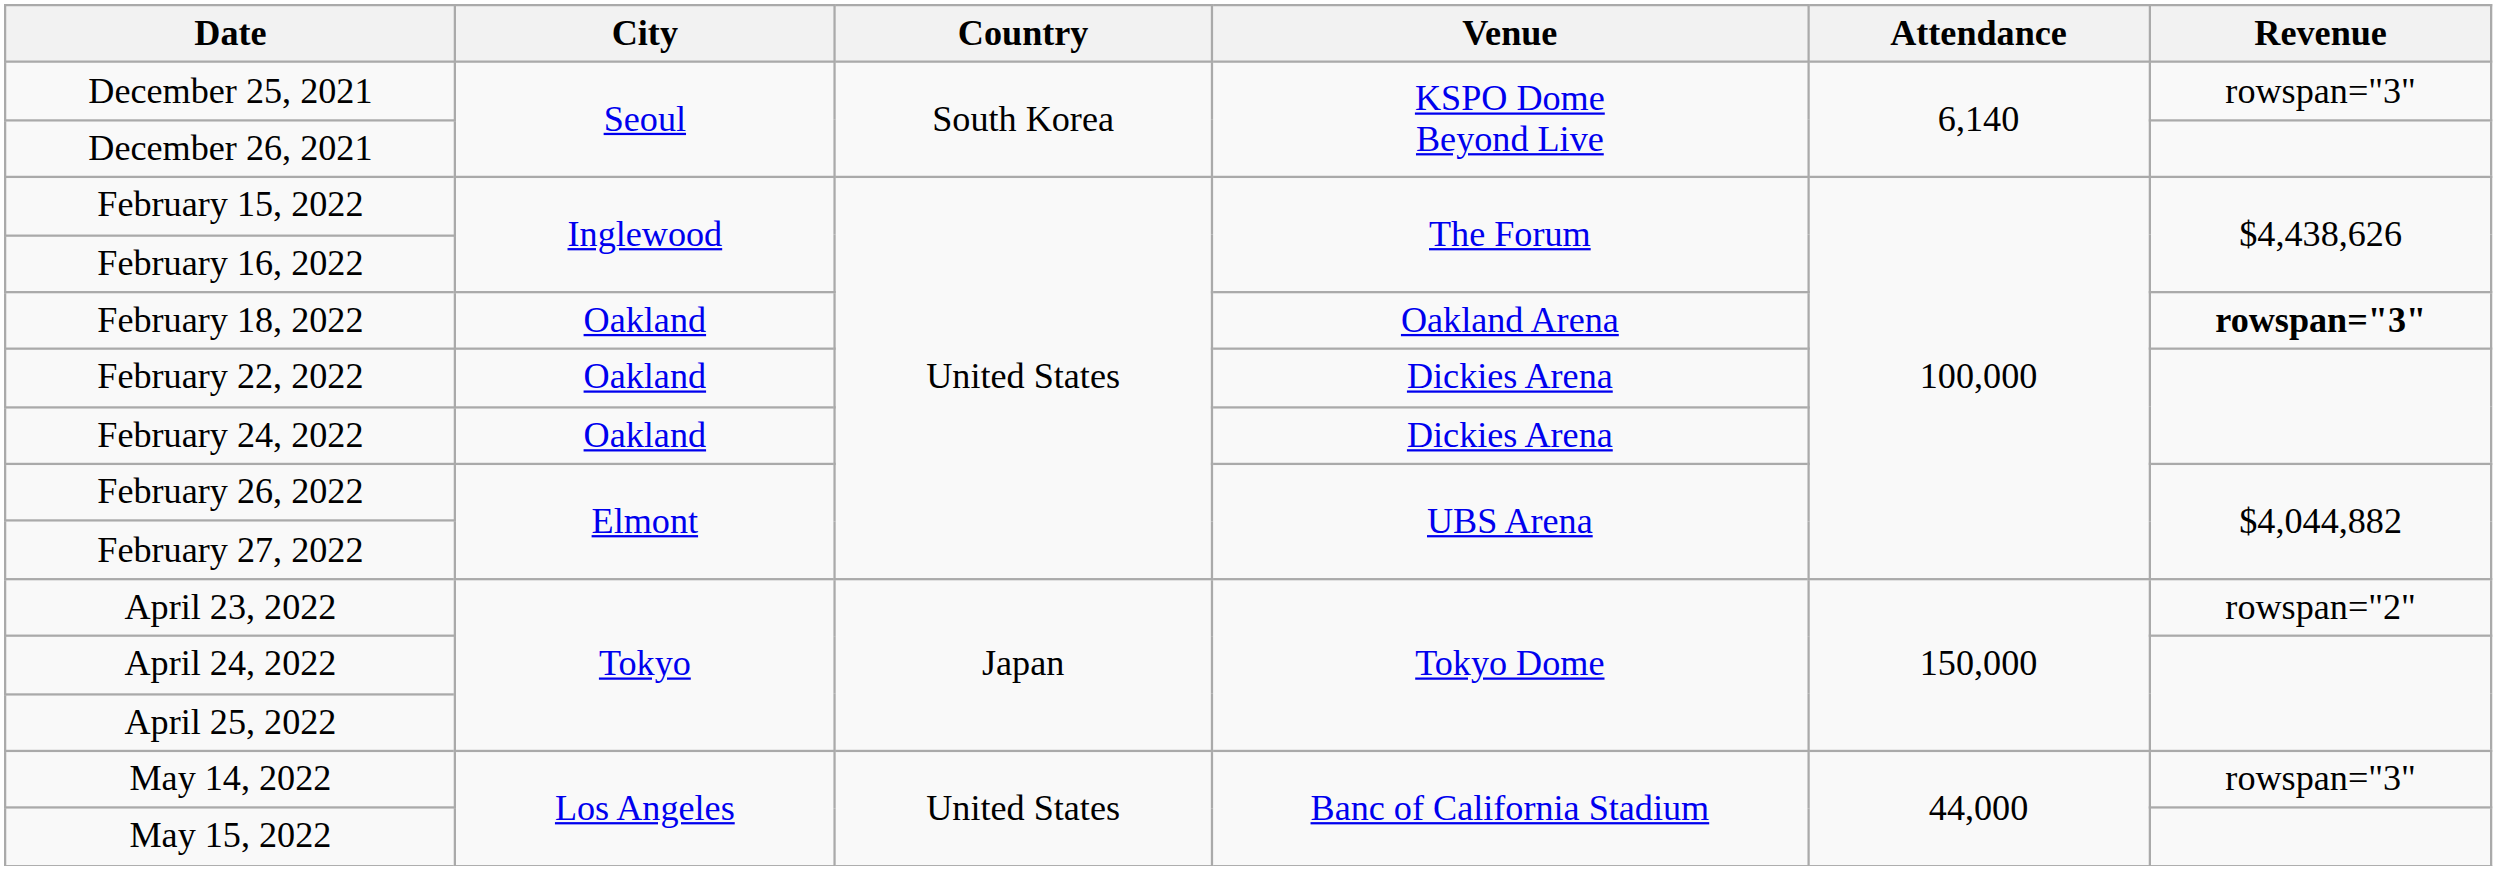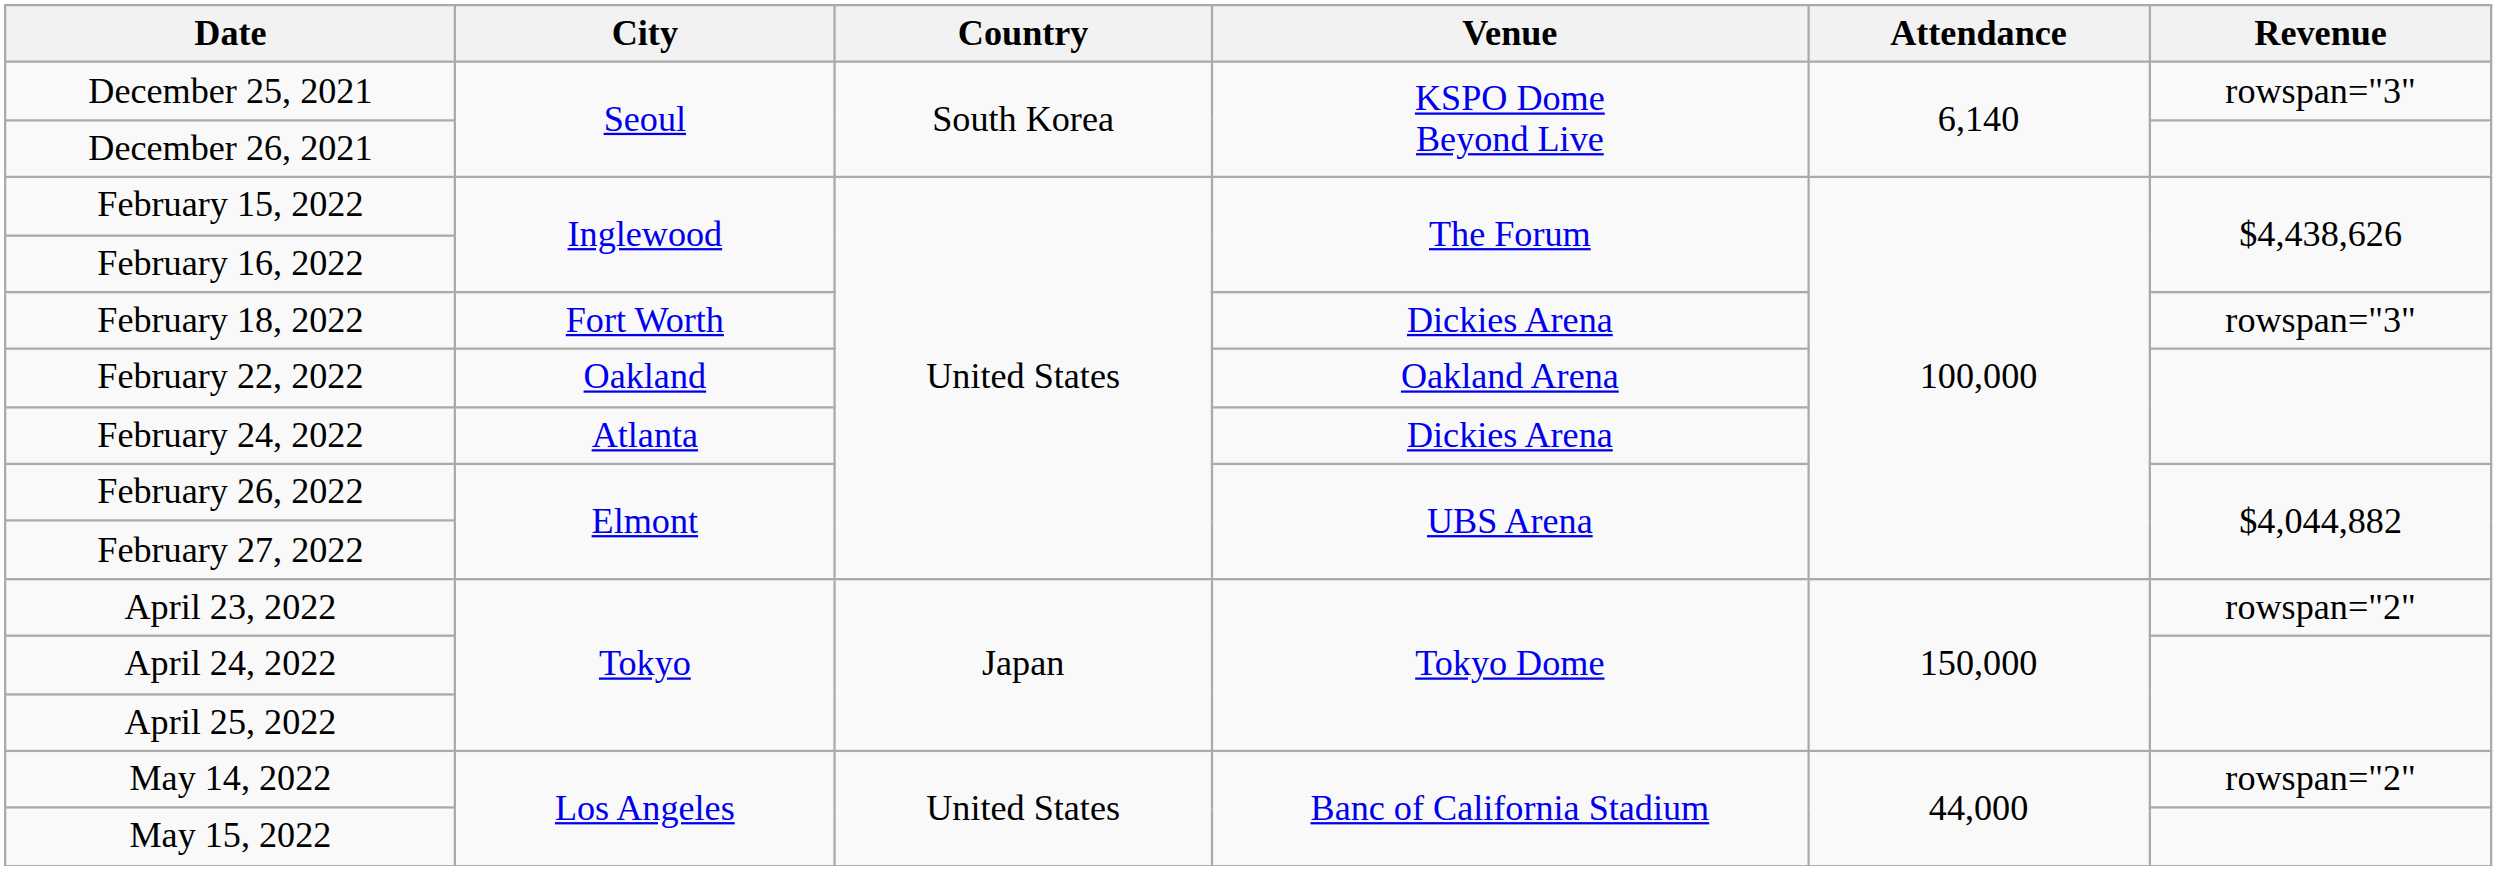(645, 319) Oakland -> (645, 319) Fort Worth
(1510, 319) Oakland Arena -> (1510, 319) Dickies Arena
(2321, 319) bold -> (2321, 319) normal
(1510, 377) Dickies Arena -> (1510, 377) Oakland Arena
(645, 434) Oakland -> (645, 434) Atlanta
(2321, 778) rowspan="3" -> (2321, 778) rowspan="2"
